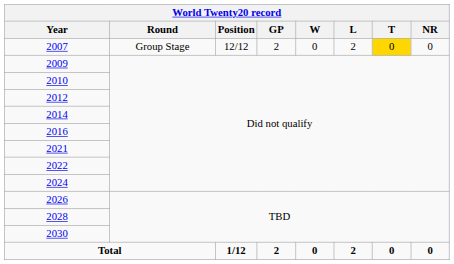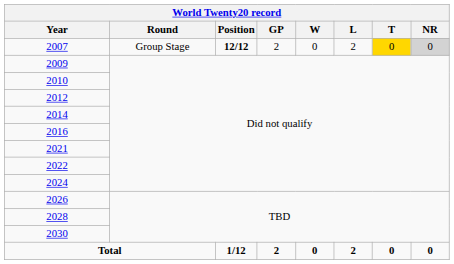(236, 47) normal -> (236, 47) bold
(430, 47) no background -> (430, 47) lightgrey background
